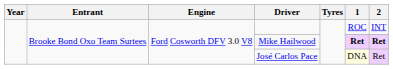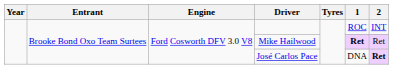(379, 42) bold -> (379, 42) normal
(357, 57) lightyellow background -> (357, 57) no background
(379, 57) normal -> (379, 57) bold
